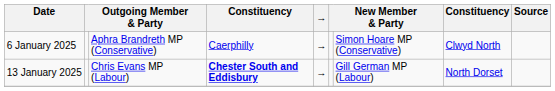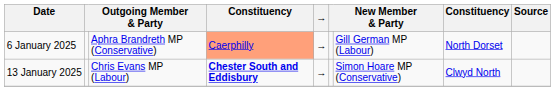(231, 45) no background -> (231, 45) lightsalmon background
(374, 45) Simon Hoare MP (Conservative) -> (371, 45) Gill German MP (Labour)
(473, 45) Clwyd North -> (474, 45) North Dorset
(371, 72) Gill German MP (Labour) -> (374, 72) Simon Hoare MP (Conservative)
(474, 72) North Dorset -> (473, 72) Clwyd North
